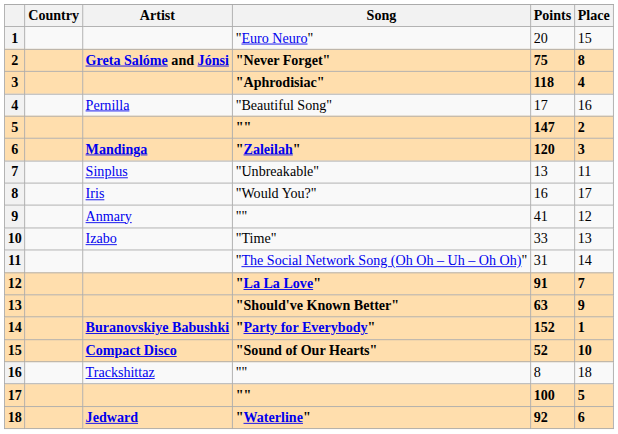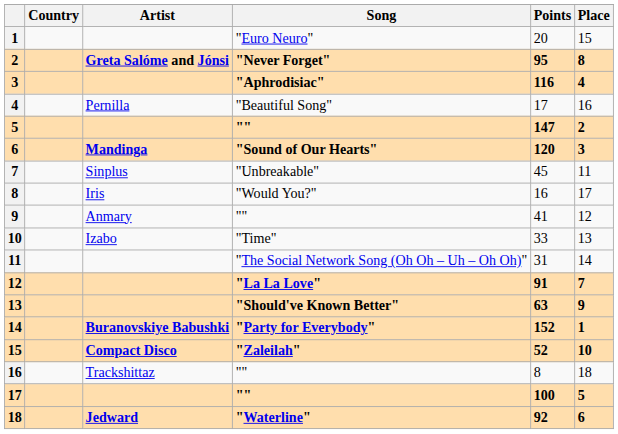(541, 60) 75 -> (541, 60) 95
(544, 82) 118 -> (544, 82) 116
(268, 149) "Zaleilah" -> (307, 149) "Sound of Our Hearts"
(541, 171) 13 -> (541, 171) 45
(307, 350) "Sound of Our Hearts" -> (268, 350) "Zaleilah"
